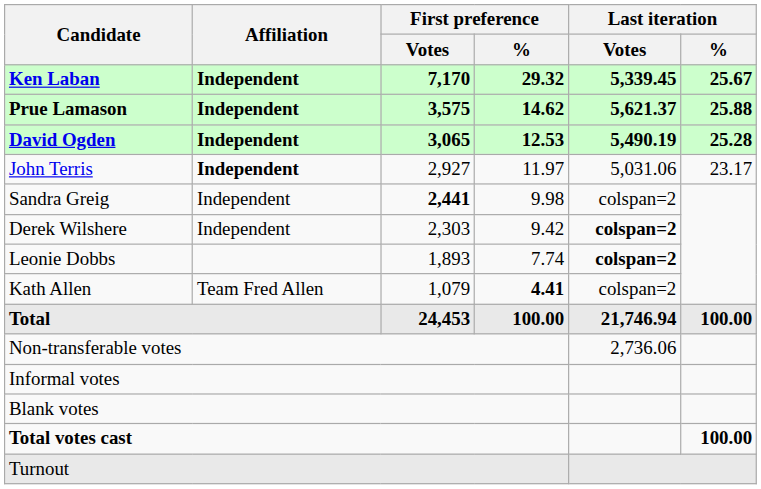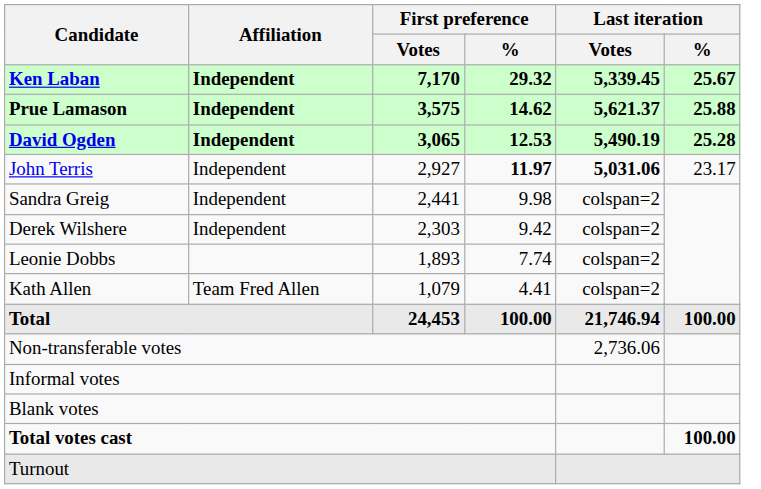(248, 169) bold -> (239, 169) normal
(543, 169) normal -> (531, 169) bold
(643, 169) normal -> (627, 169) bold
(449, 199) bold -> (439, 199) normal
(636, 229) bold -> (621, 229) normal
(636, 259) bold -> (621, 259) normal
(548, 288) bold -> (535, 288) normal
